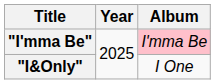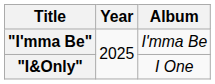(174, 41) pink background -> (174, 41) no background
